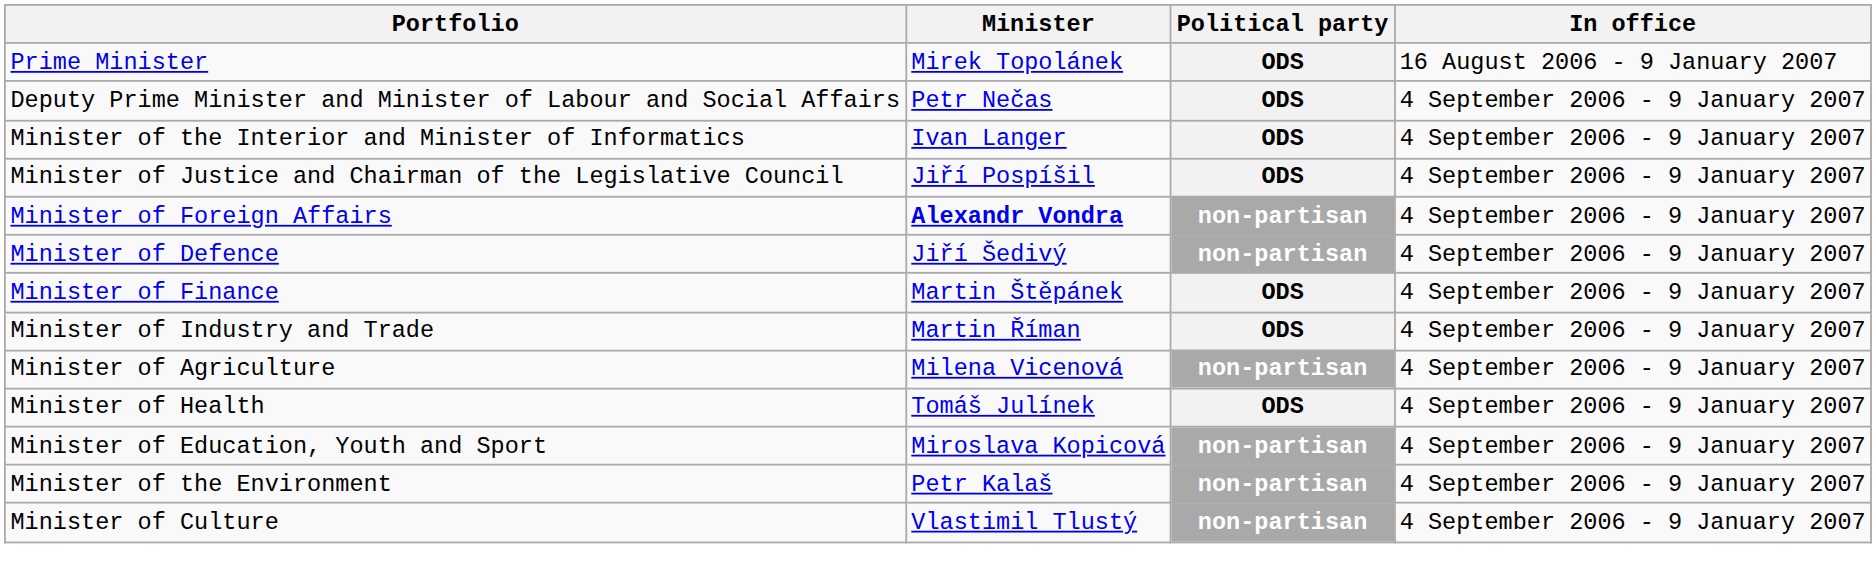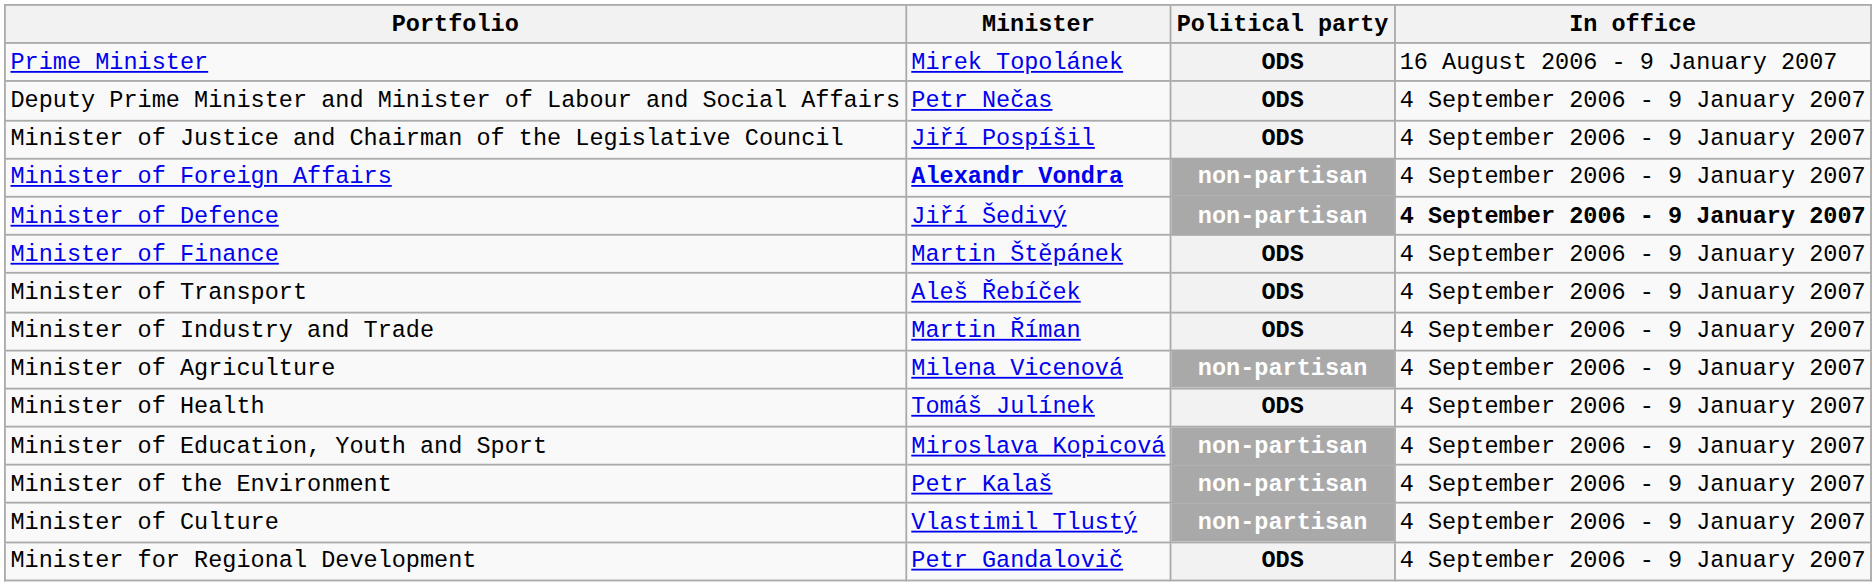- row: (378, 139)
(1633, 254) normal -> (1633, 216) bold
+ row: (159, 293)
+ row: (243, 561)
